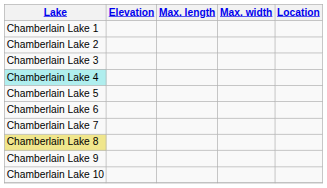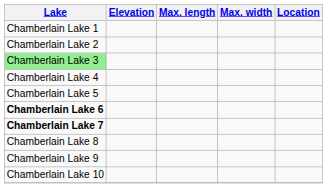(53, 61) no background -> (53, 61) lightgreen background
(53, 77) paleturquoise background -> (53, 77) no background
(53, 110) normal -> (55, 110) bold
(53, 126) normal -> (55, 126) bold
(53, 142) khaki background -> (53, 142) no background
